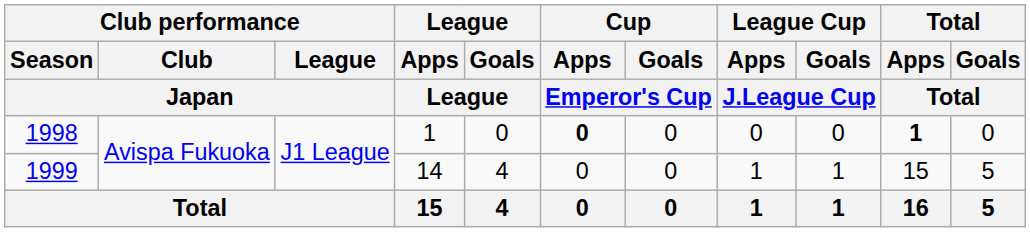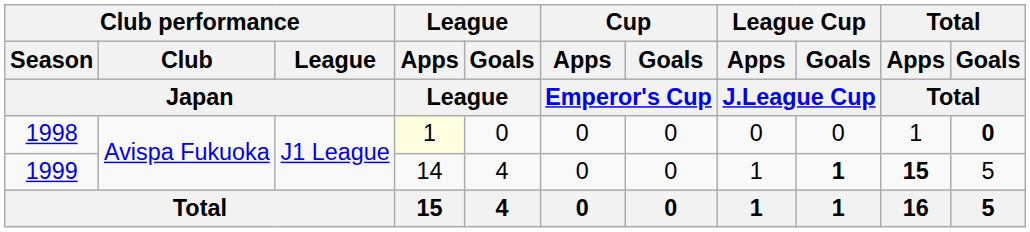(430, 134) no background -> (430, 134) lightyellow background
(582, 134) bold -> (582, 134) normal
(916, 134) bold -> (916, 134) normal
(988, 134) normal -> (988, 134) bold
(838, 171) normal -> (838, 171) bold
(916, 171) normal -> (916, 171) bold
